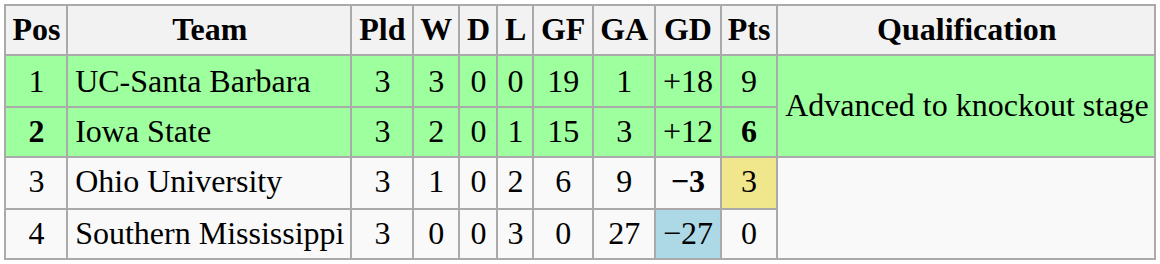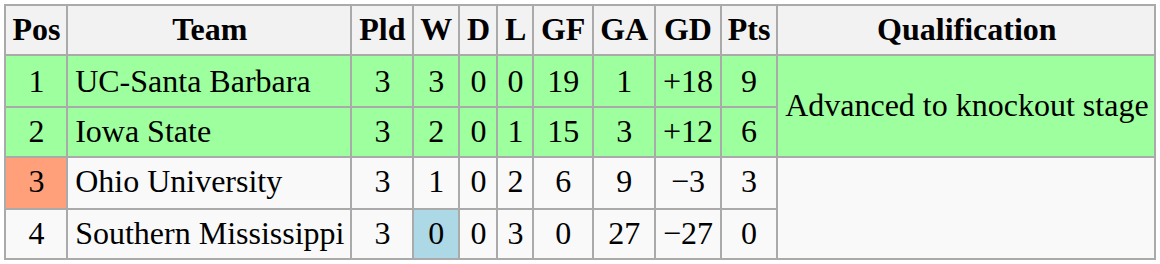(36, 131) bold -> (36, 131) normal
(749, 131) bold -> (749, 131) normal
(36, 182) no background -> (36, 182) lightsalmon background
(688, 182) bold -> (688, 182) normal
(749, 182) khaki background -> (749, 182) no background
(436, 232) no background -> (436, 232) lightblue background
(688, 232) lightblue background -> (688, 232) no background
